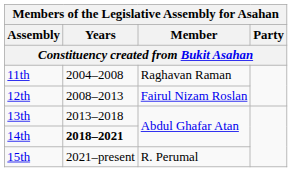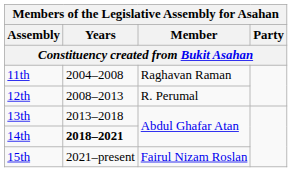(194, 95) Fairul Nizam Roslan -> (170, 95) R. Perumal
(170, 156) R. Perumal -> (194, 156) Fairul Nizam Roslan
